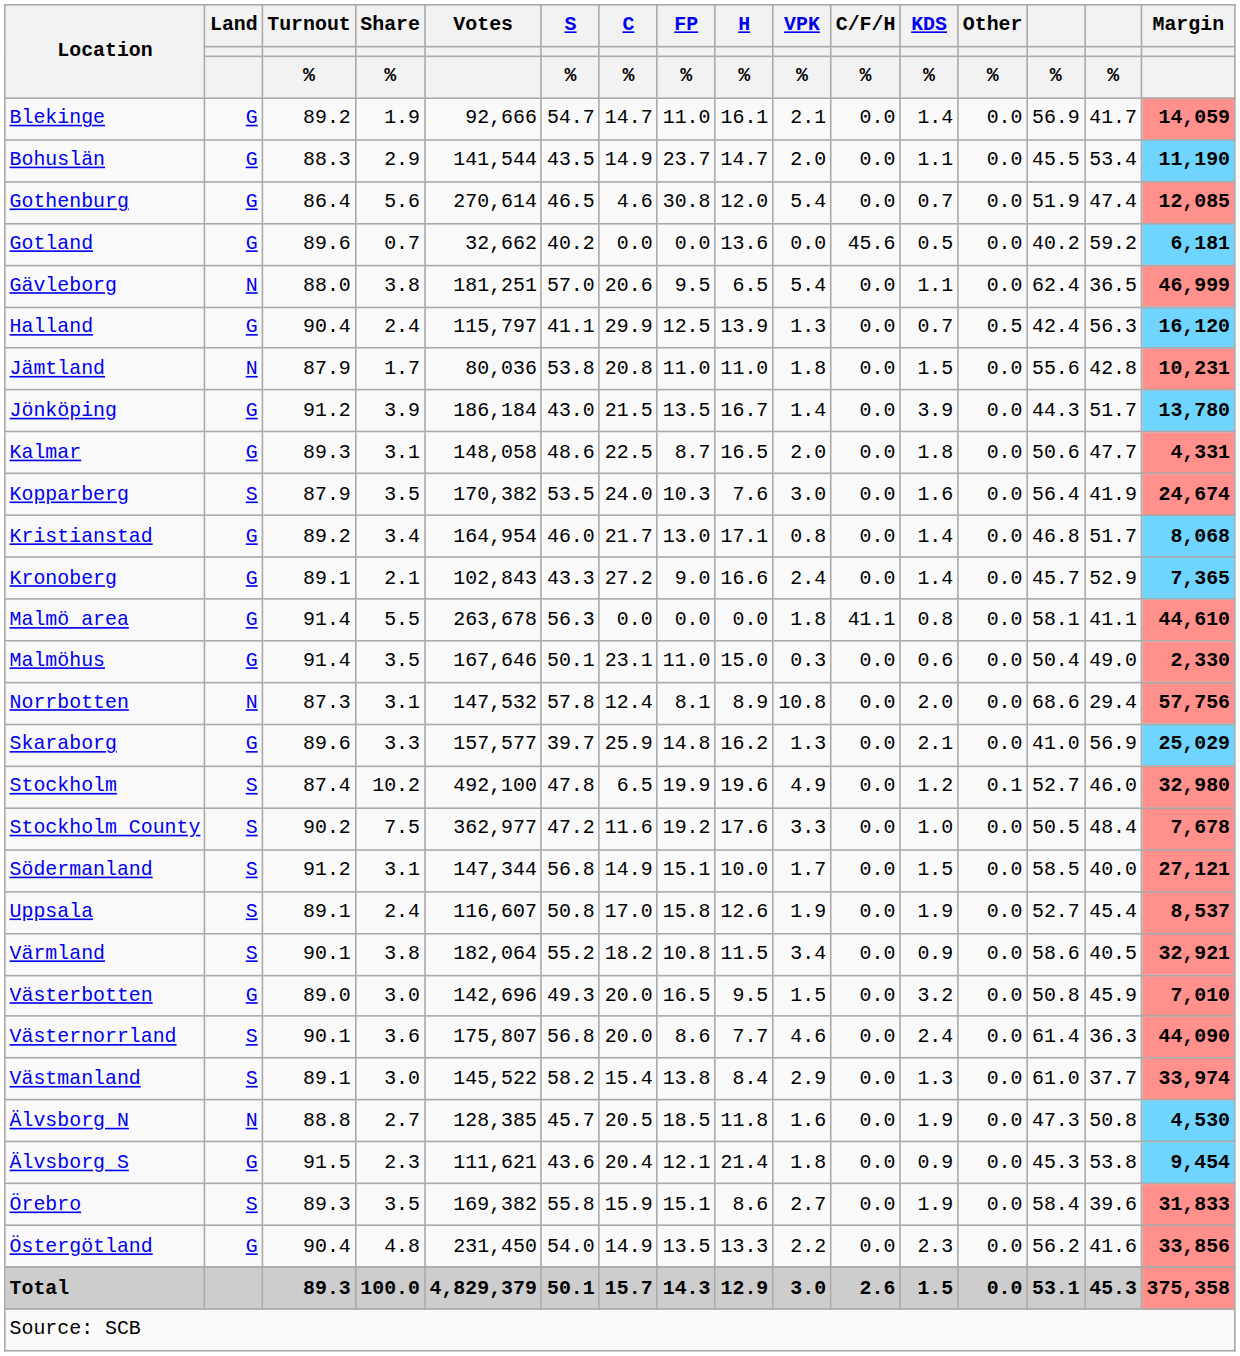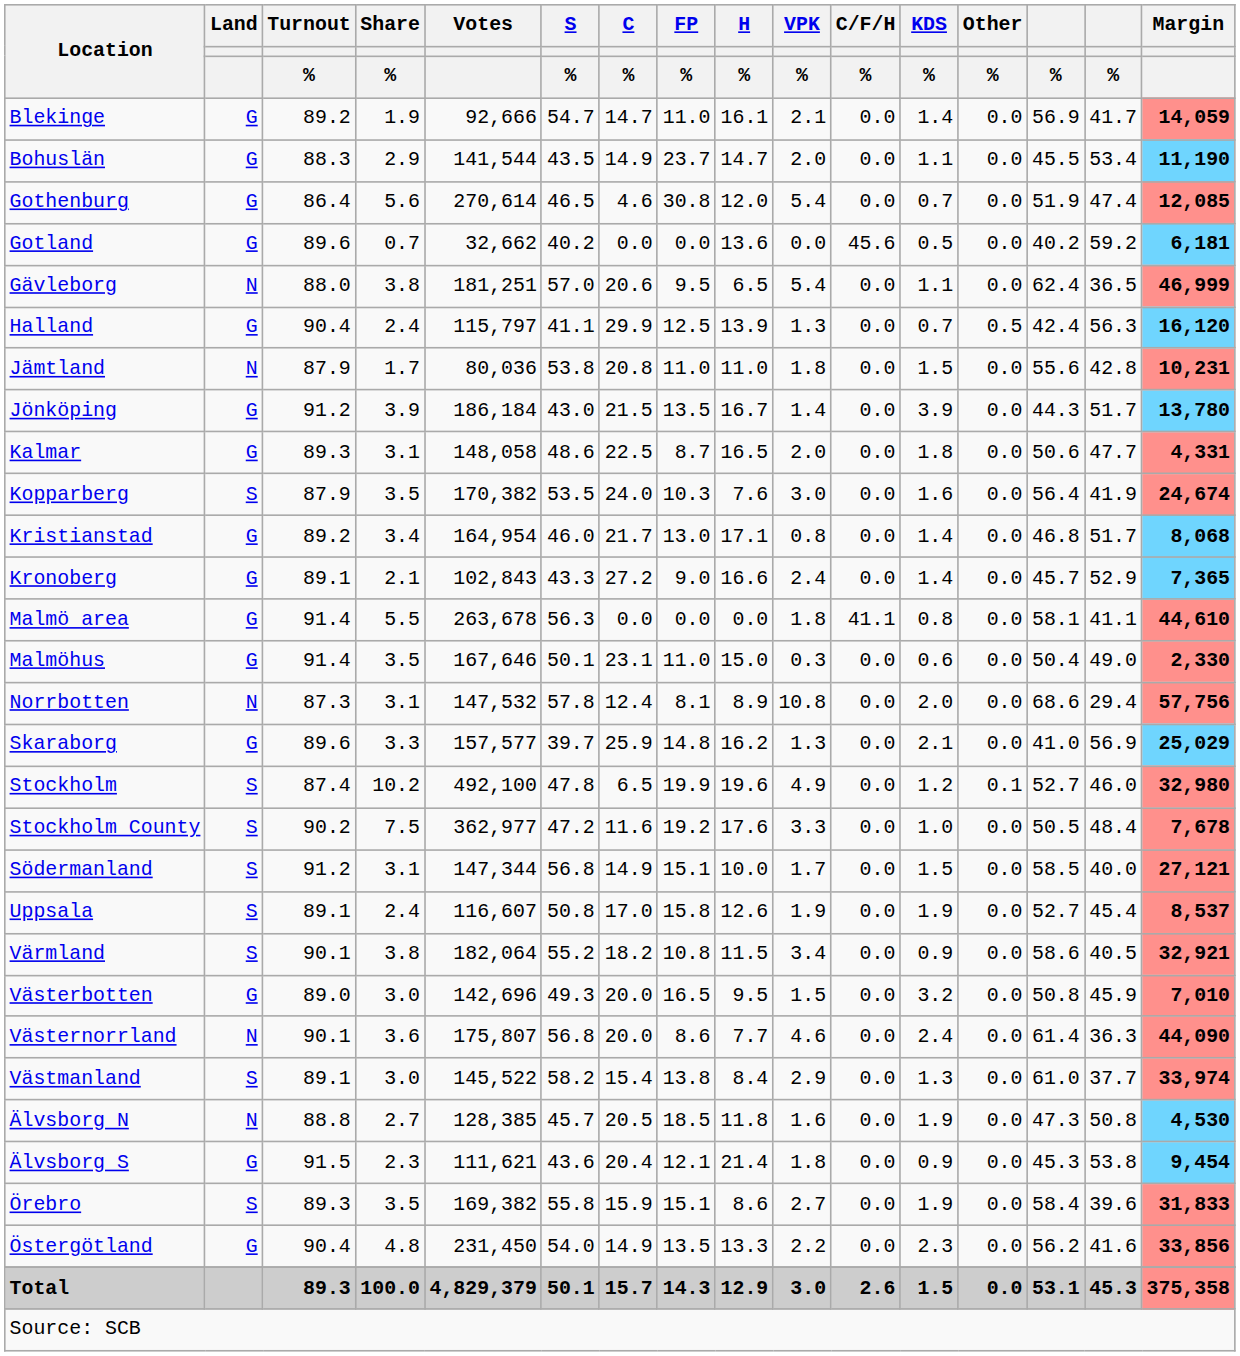(252, 1038) S -> (252, 1038) N
